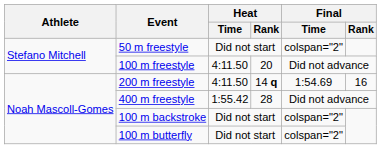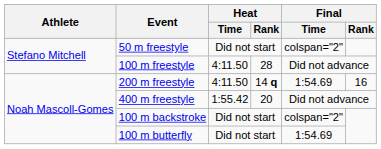(266, 65) 20 -> (266, 65) 28
(266, 100) 28 -> (266, 100) 20
(314, 135) colspan="2" -> (314, 135) 1:54.69
